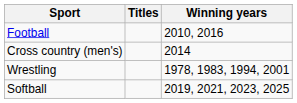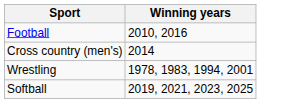- column: (143, 13)
